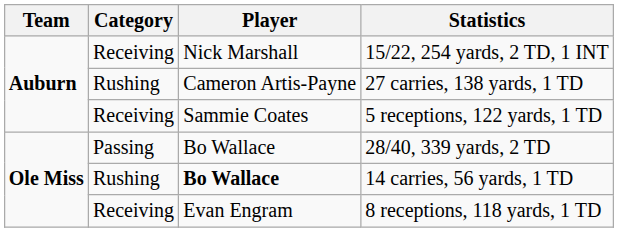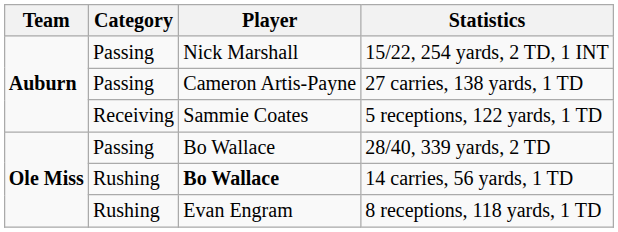(134, 52) Receiving -> (124, 52) Passing
(126, 83) Rushing -> (124, 83) Passing
(134, 210) Receiving -> (126, 210) Rushing
